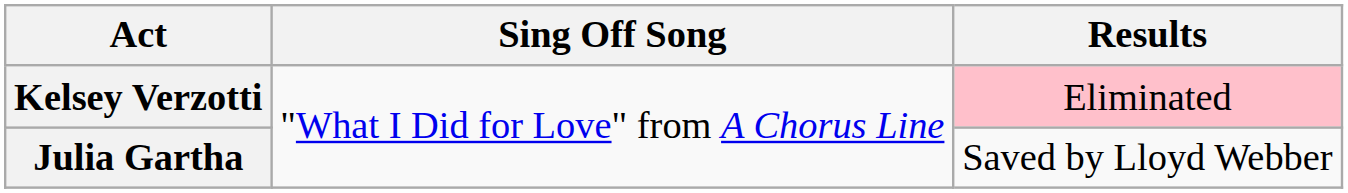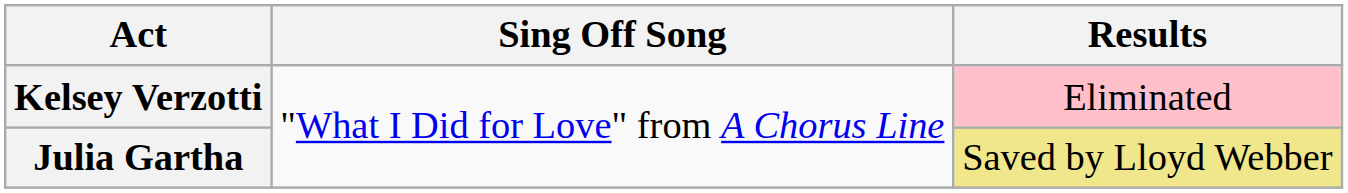(1147, 156) no background -> (1147, 156) khaki background
